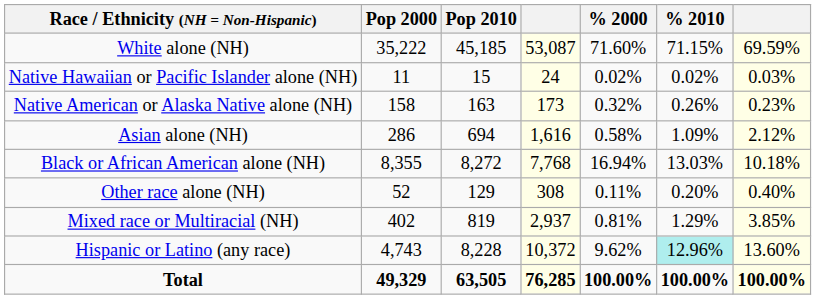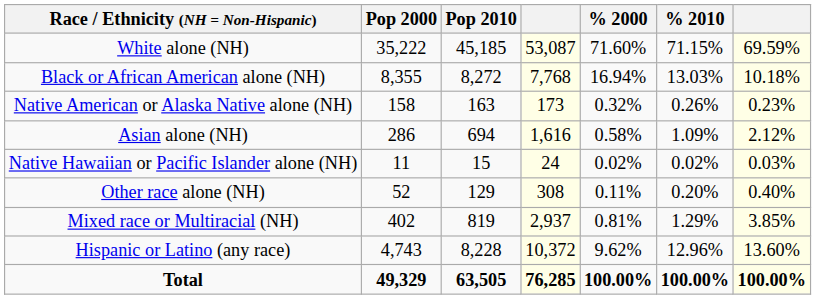rows swapped: (183, 163) <-> (183, 76)
(695, 250) paleturquoise background -> (695, 250) no background
